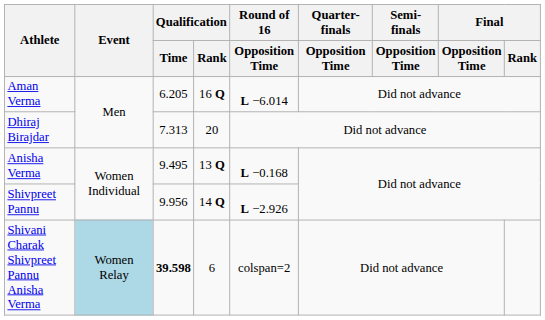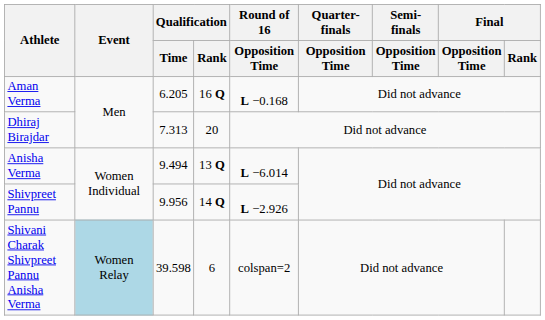(264, 102) L −6.014 -> (264, 102) L −0.168
(173, 166) 9.495 -> (173, 166) 9.494
(264, 173) L −0.168 -> (264, 173) L −6.014
(173, 267) bold -> (173, 267) normal
